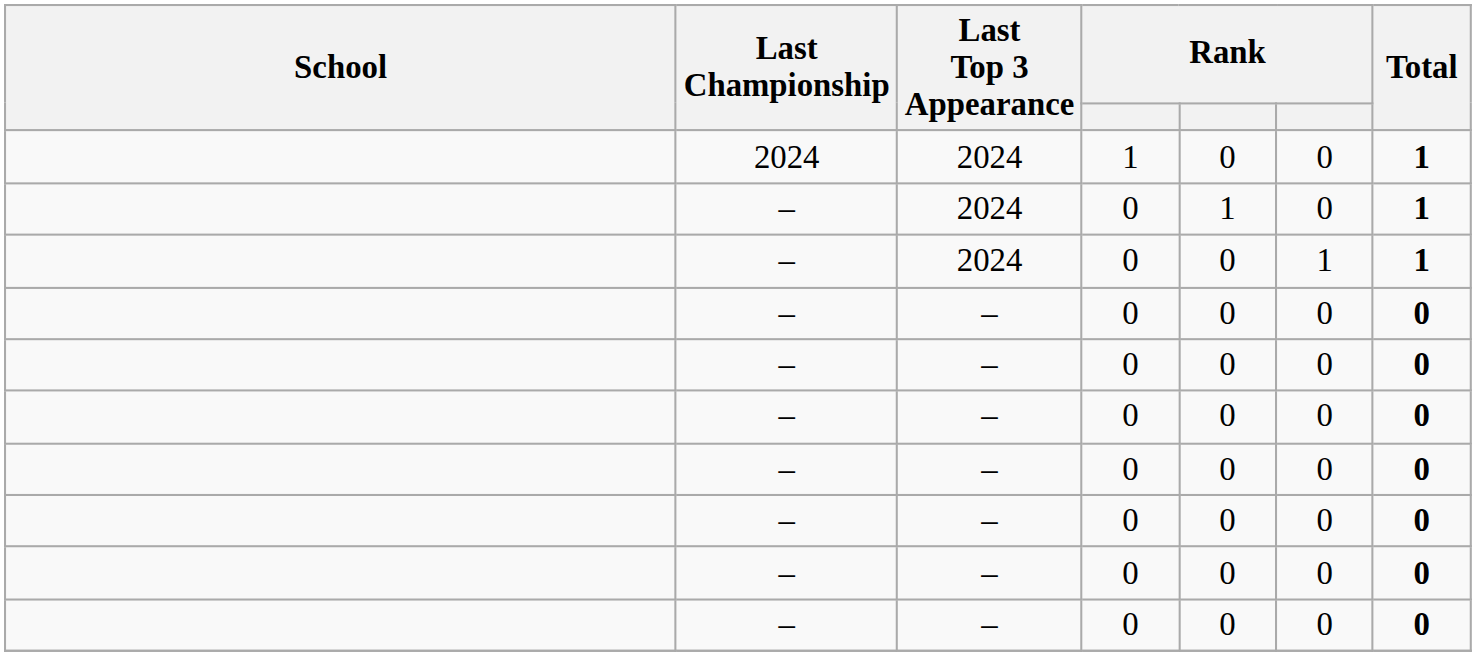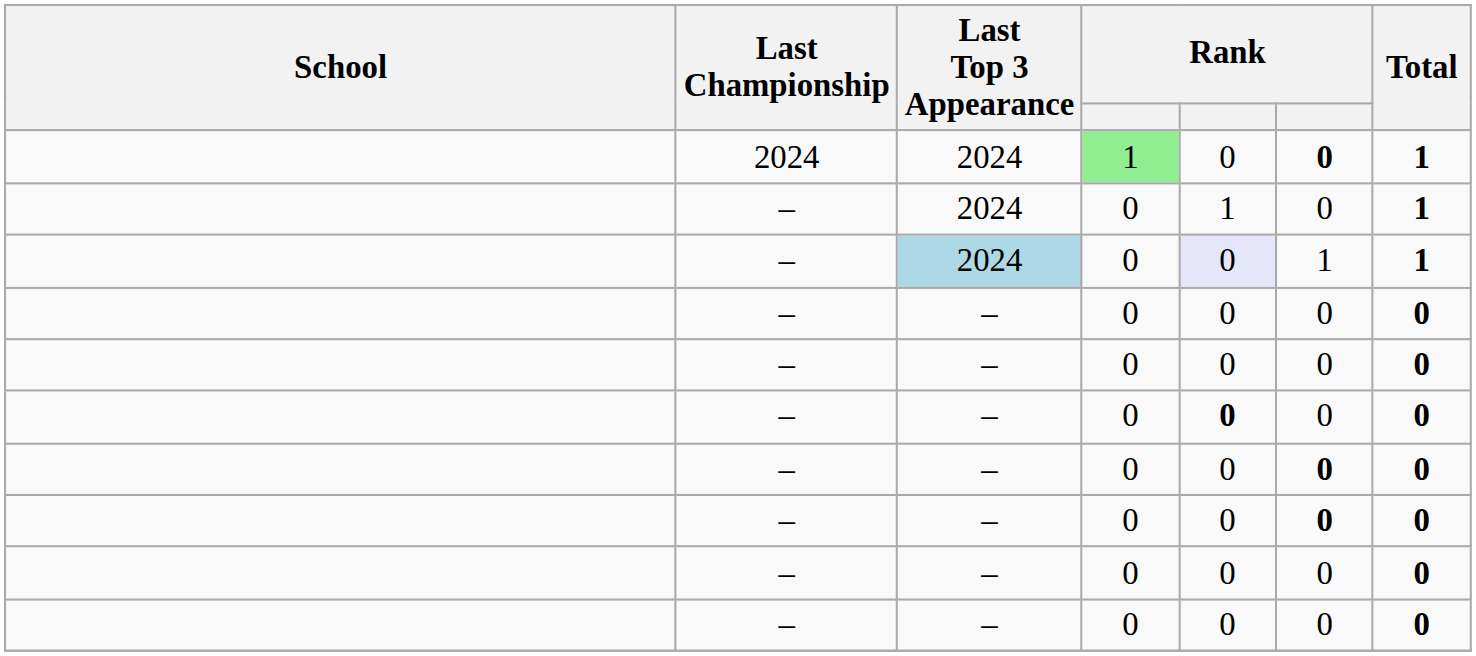(1130, 156) no background -> (1130, 156) lightgreen background
(1325, 156) normal -> (1325, 156) bold
(990, 260) no background -> (990, 260) lightblue background
(1228, 260) no background -> (1228, 260) lavender background
(1228, 416) normal -> (1228, 416) bold
(1325, 468) normal -> (1325, 468) bold
(1325, 520) normal -> (1325, 520) bold
